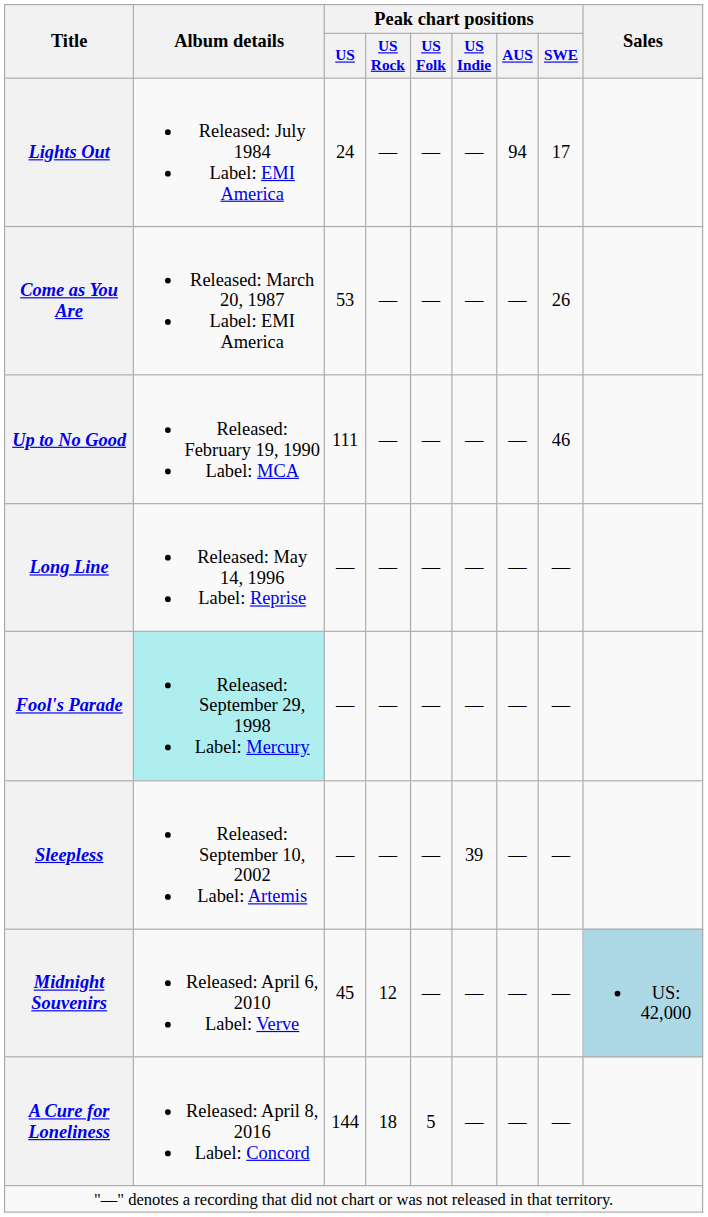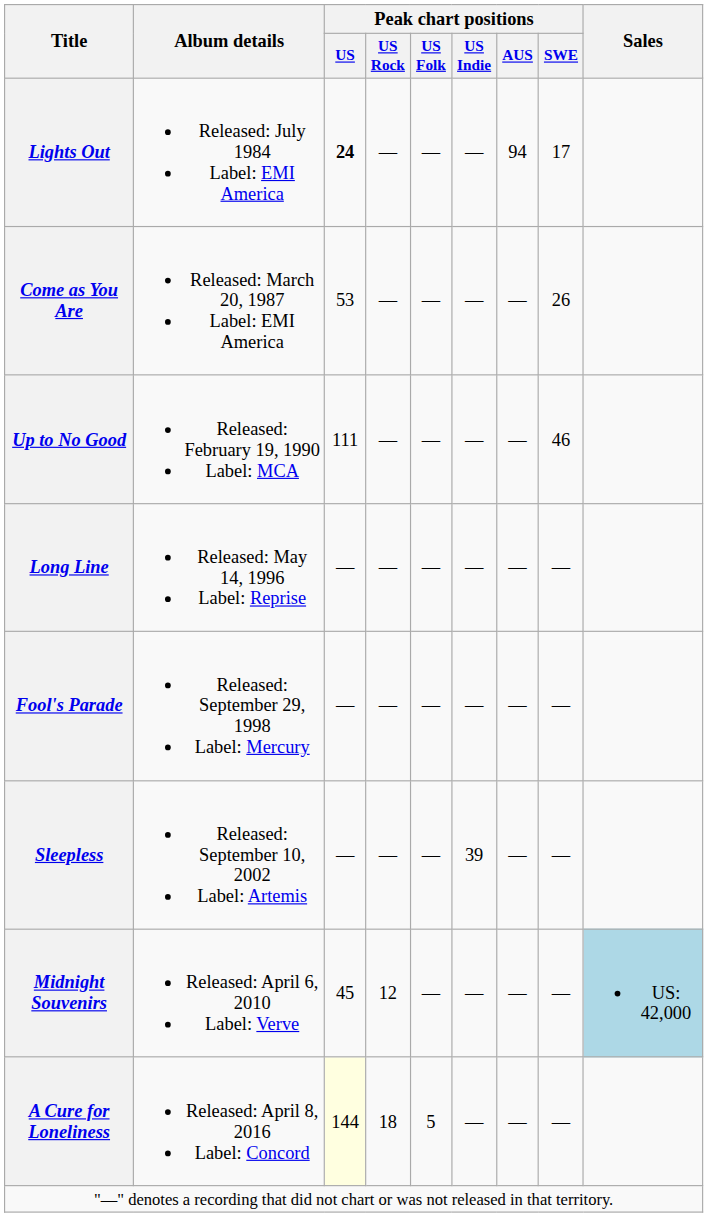(345, 152) normal -> (345, 152) bold
(229, 716) paleturquoise background -> (229, 716) no background
(345, 1121) no background -> (345, 1121) lightyellow background
